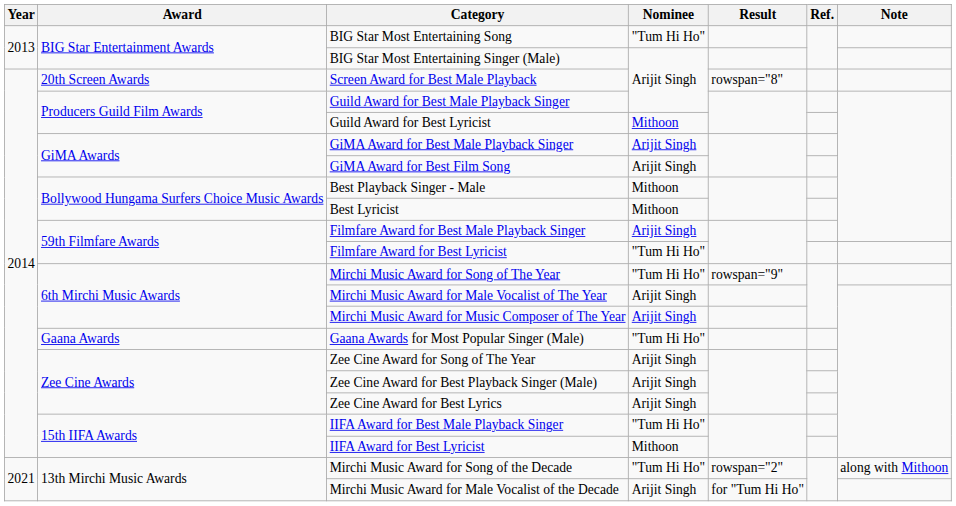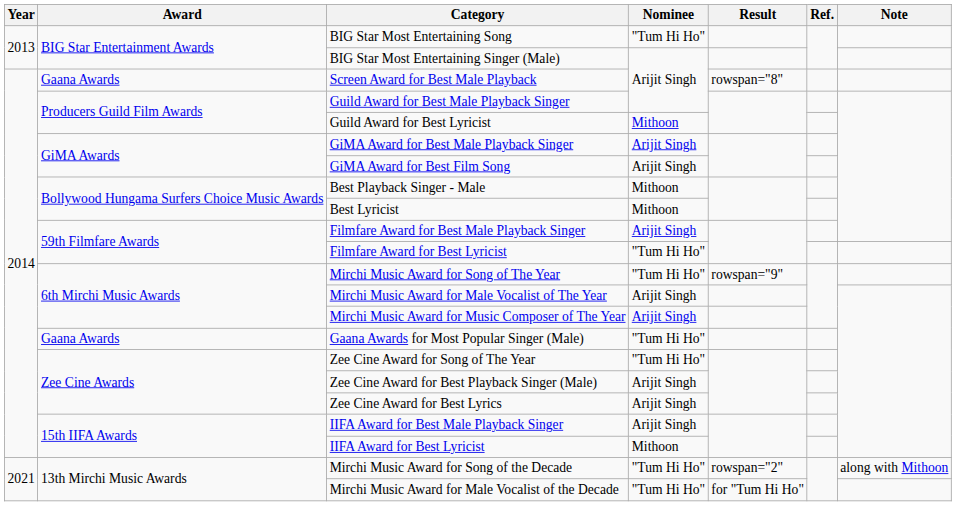(95, 79) 20th Screen Awards -> (80, 79) Gaana Awards
(664, 360) Arijit Singh -> (668, 360) "Tum Hi Ho"
(668, 425) "Tum Hi Ho" -> (664, 425) Arijit Singh
(664, 489) Arijit Singh -> (668, 489) "Tum Hi Ho"
